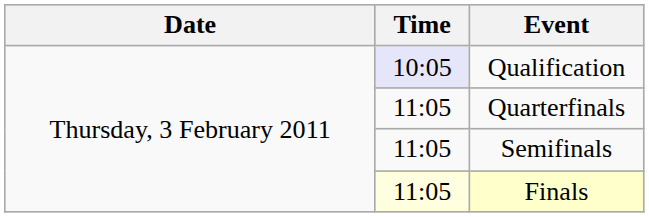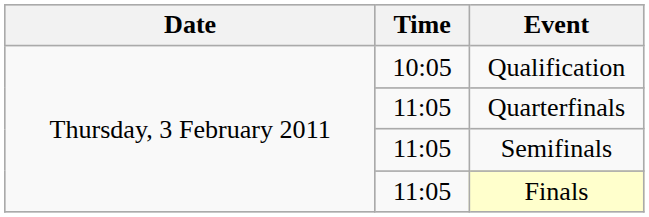(422, 66) lavender background -> (422, 66) no background
(422, 190) lightyellow background -> (422, 190) no background
